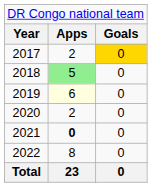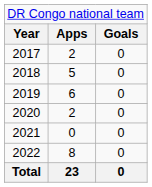(121, 53) gold background -> (121, 53) no background
(72, 73) lightgreen background -> (72, 73) no background
(72, 93) lightyellow background -> (72, 93) no background
(72, 133) bold -> (72, 133) normal
